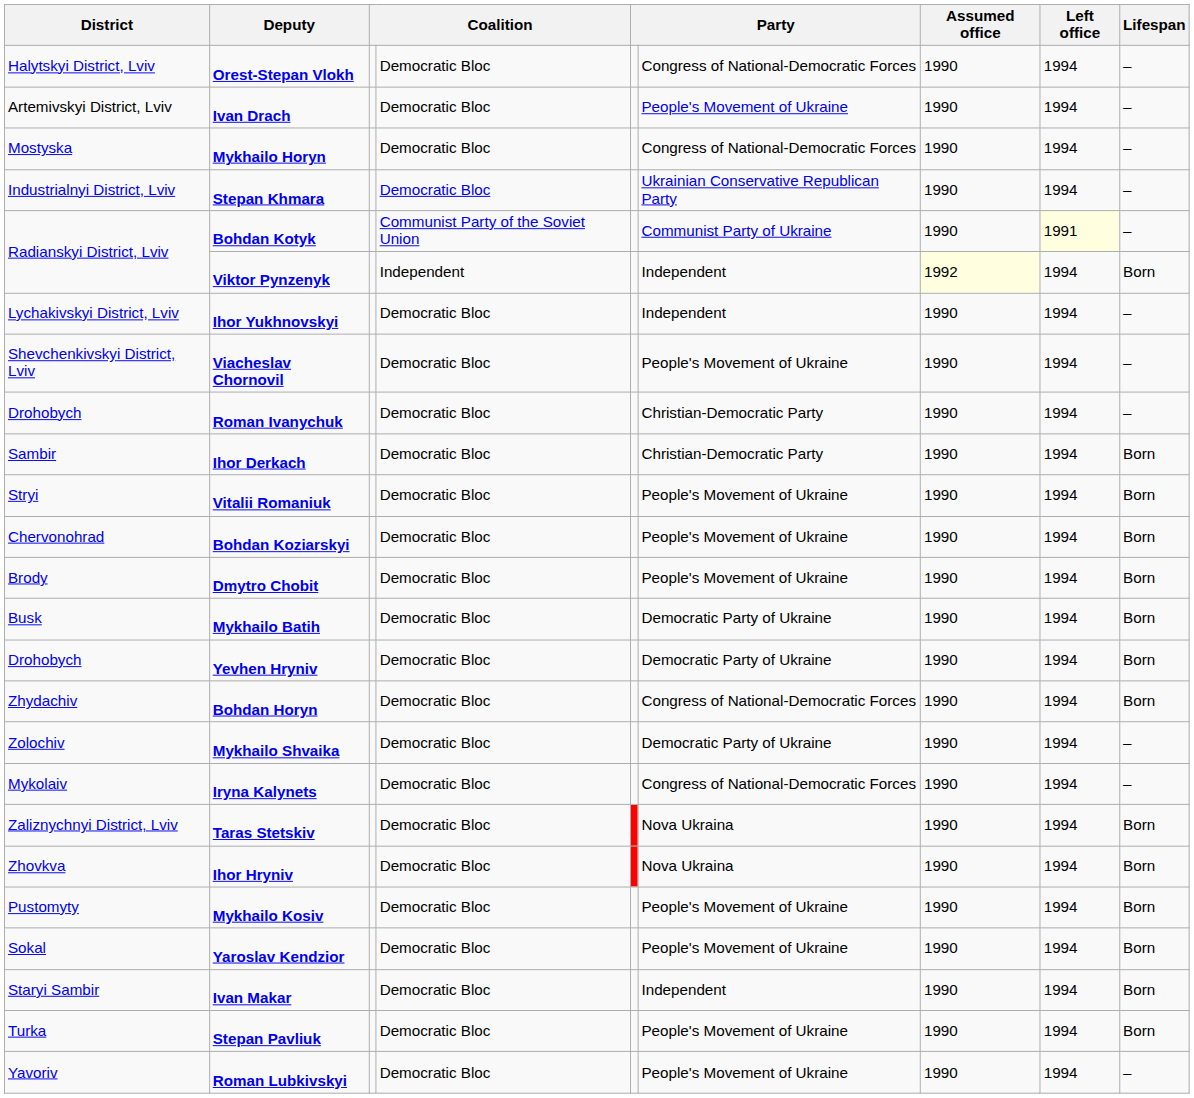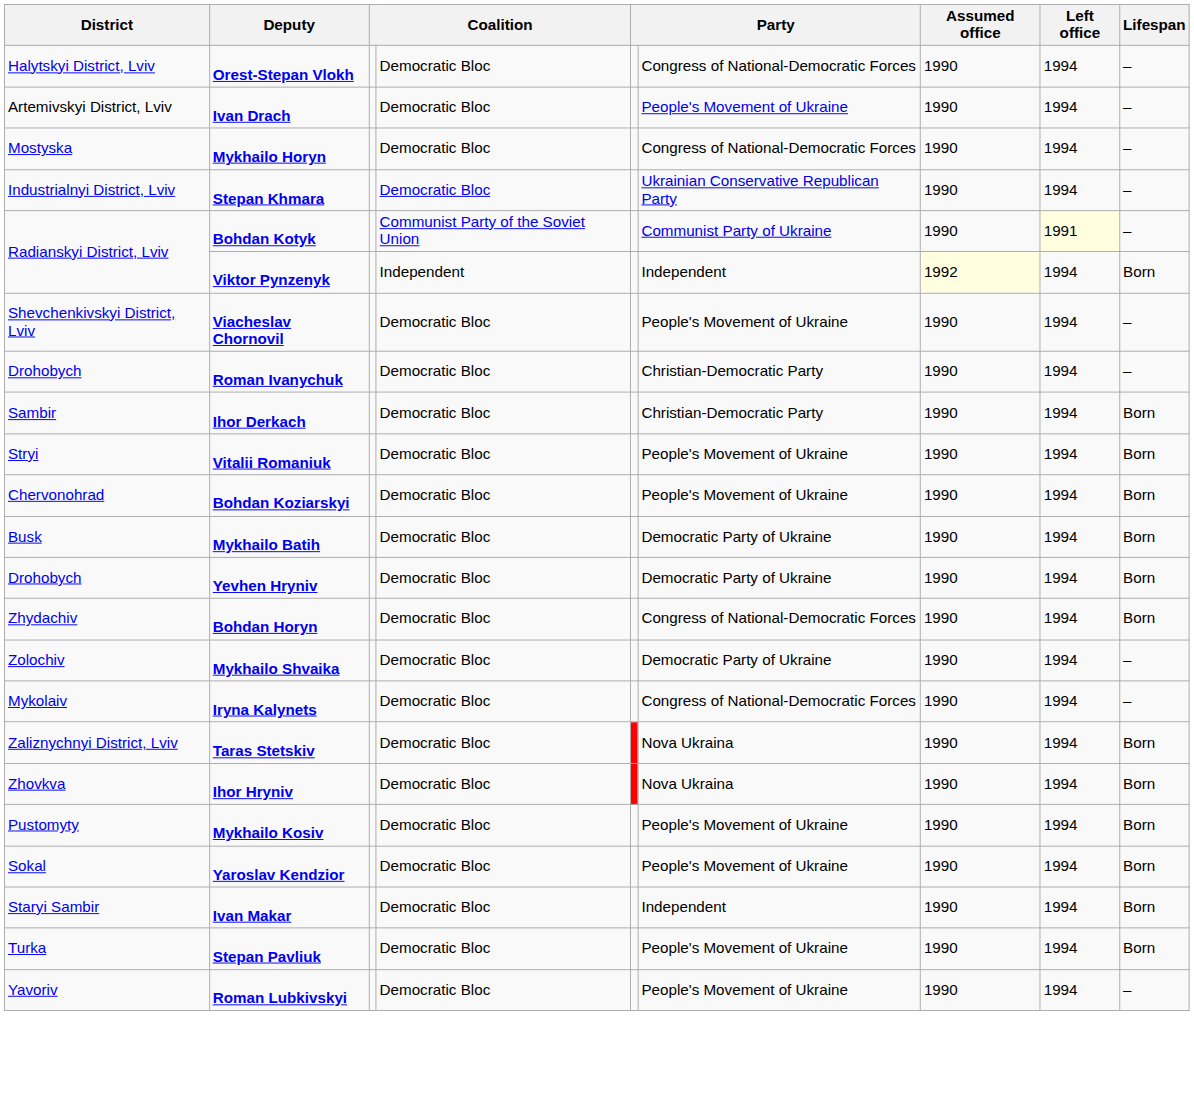- row: (276, 322)
- row: (266, 586)
